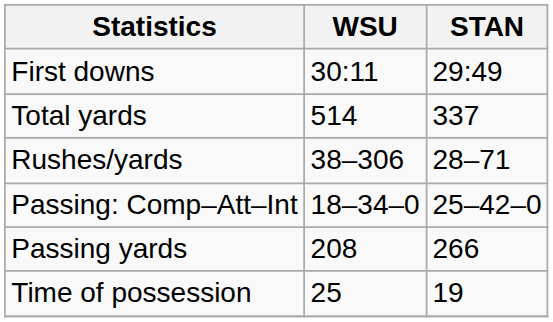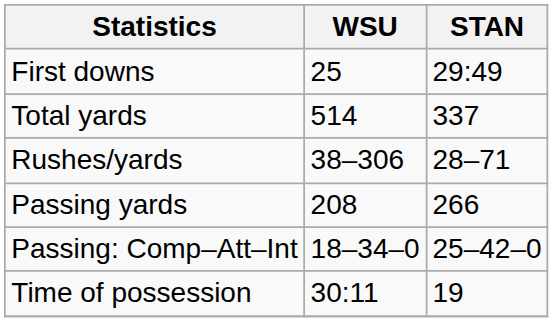(345, 71) 30:11 -> (326, 71) 25
rows swapped: (99, 248) <-> (155, 204)
(326, 293) 25 -> (345, 293) 30:11
